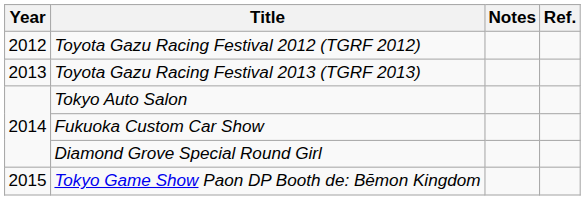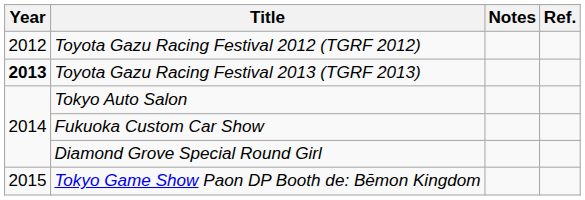(28, 72) normal -> (28, 72) bold
